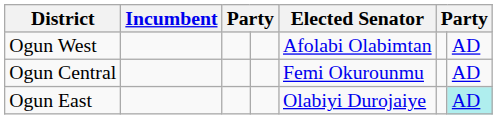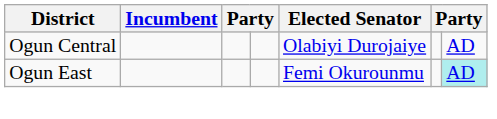- row: (53, 45)
(353, 73) Femi Okurounmu -> (355, 45) Olabiyi Durojaiye
(355, 100) Olabiyi Durojaiye -> (353, 73) Femi Okurounmu
